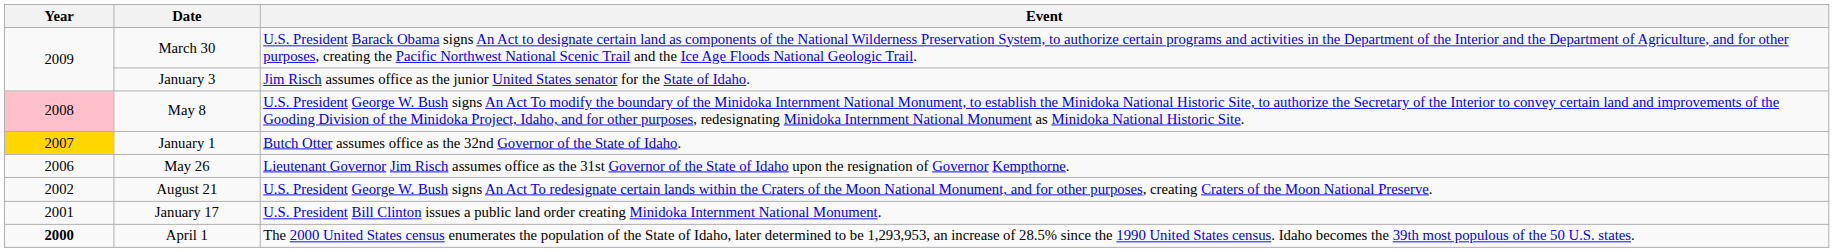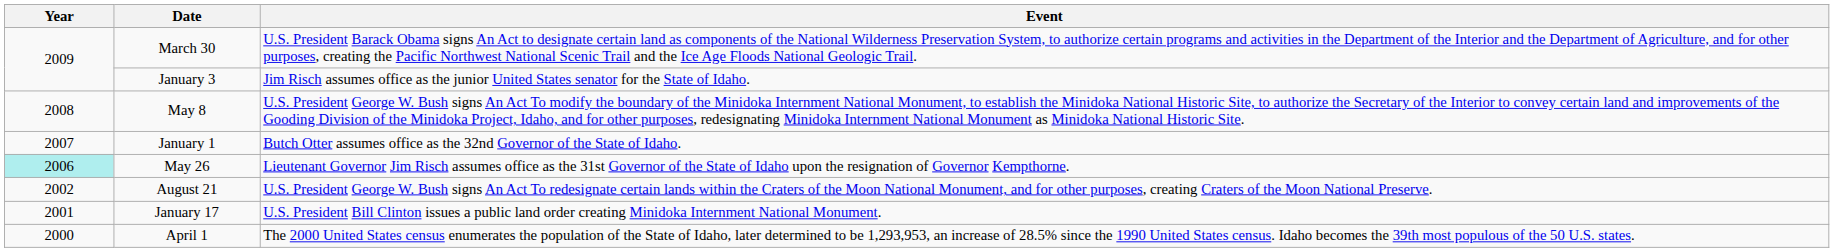(59, 111) pink background -> (59, 111) no background
(59, 142) gold background -> (59, 142) no background
(59, 166) no background -> (59, 166) paleturquoise background
(59, 236) bold -> (59, 236) normal
